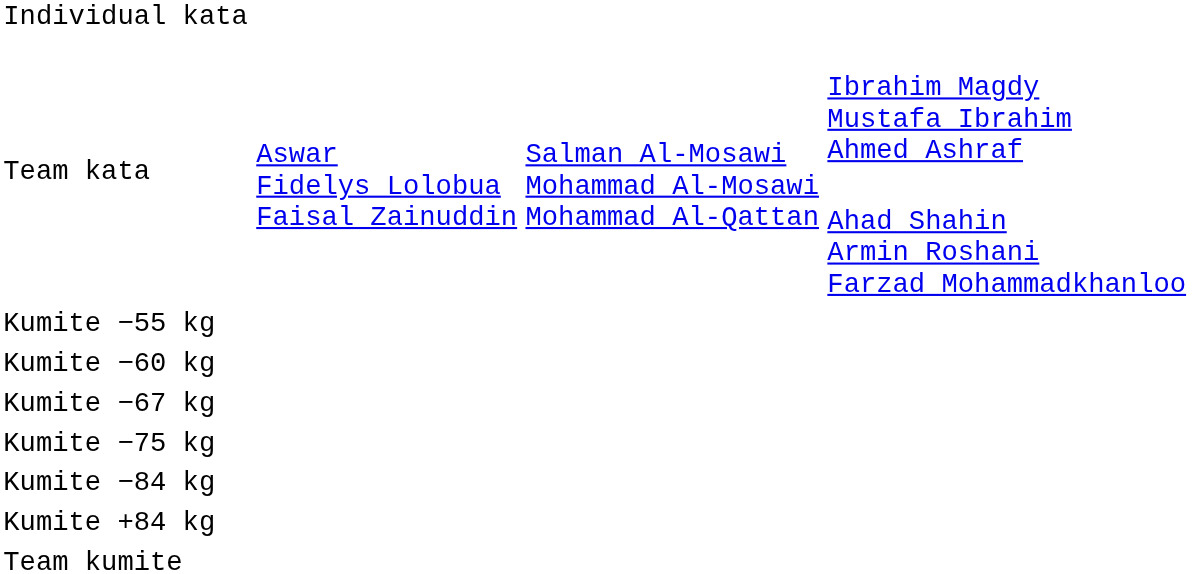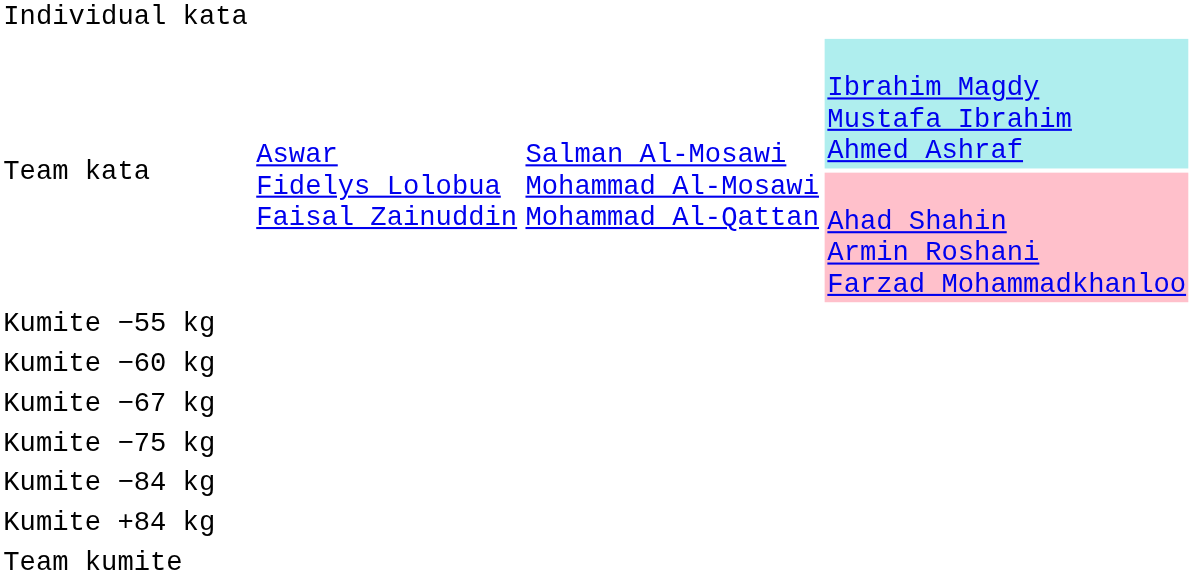(950, 119) no background -> (950, 119) paleturquoise background
(1007, 253) no background -> (1007, 253) pink background
